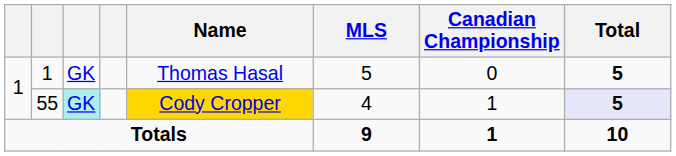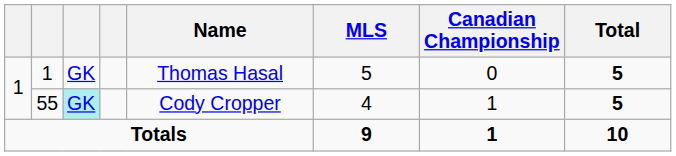(220, 103) gold background -> (220, 103) no background
(617, 103) lavender background -> (617, 103) no background
